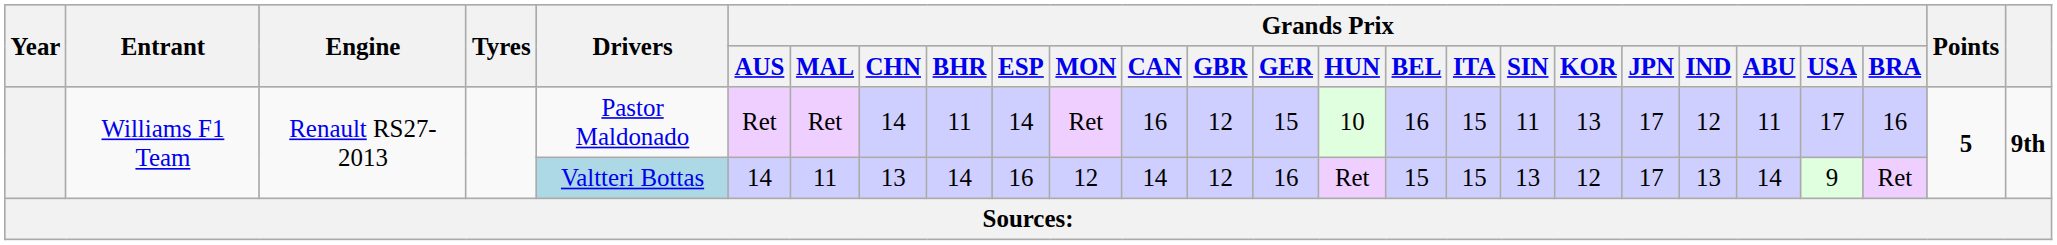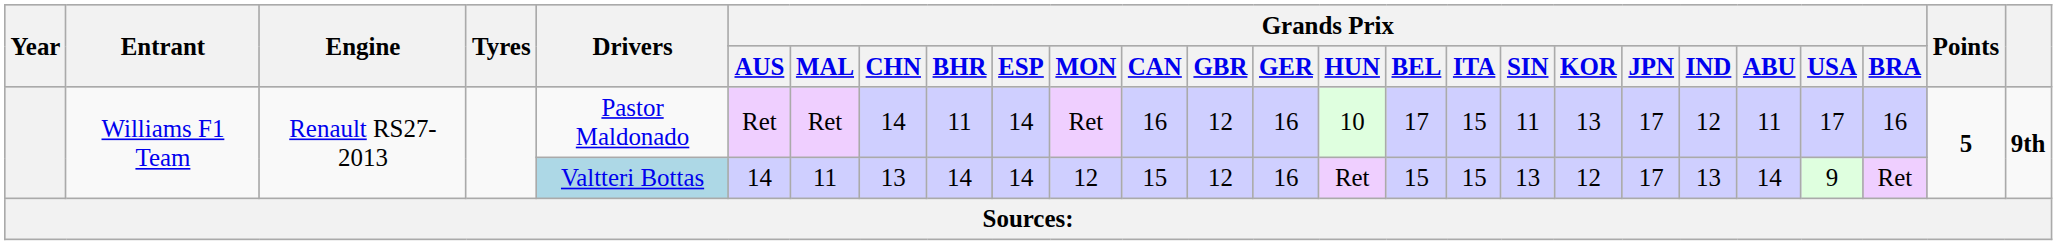(1286, 122) 15 -> (1286, 122) 16
(1416, 122) 16 -> (1416, 122) 17
(1021, 178) 16 -> (1021, 178) 14
(1155, 178) 14 -> (1155, 178) 15
